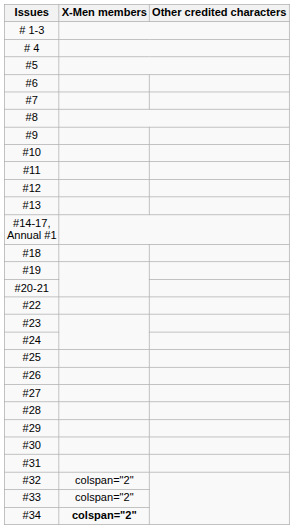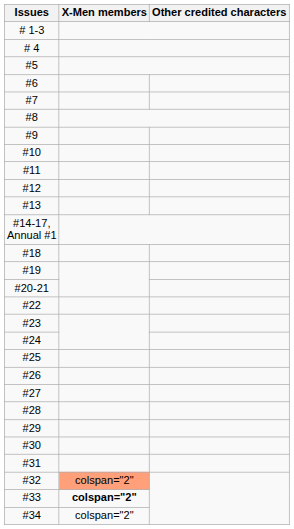(104, 480) no background -> (104, 480) lightsalmon background
(104, 498) normal -> (104, 498) bold
(104, 515) bold -> (104, 515) normal
